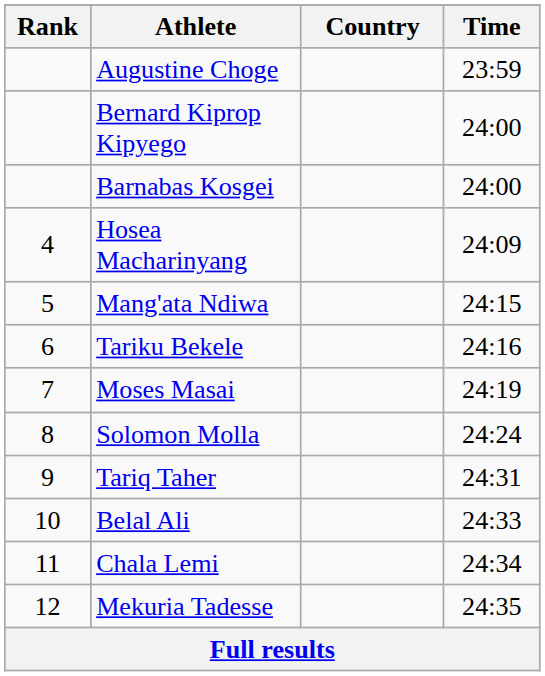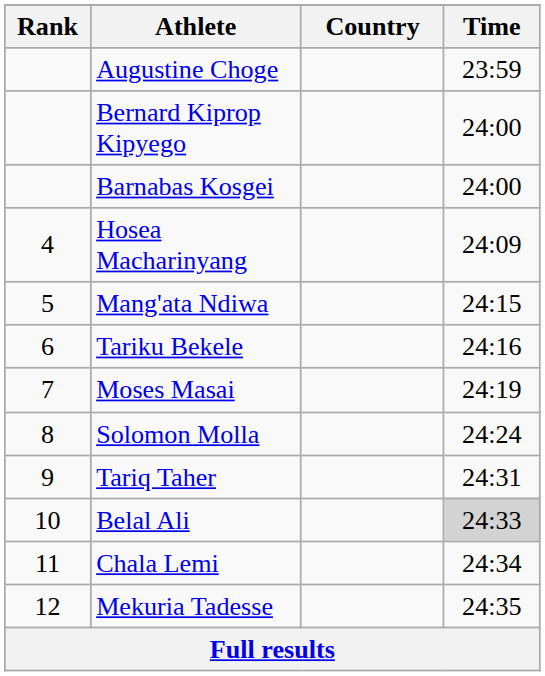(492, 519) no background -> (492, 519) lightgrey background
